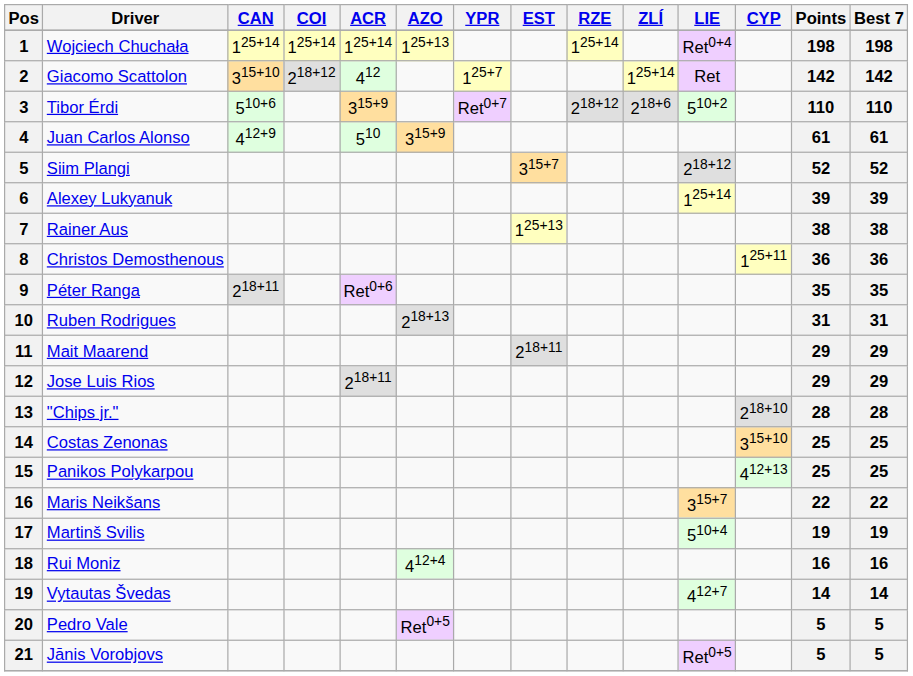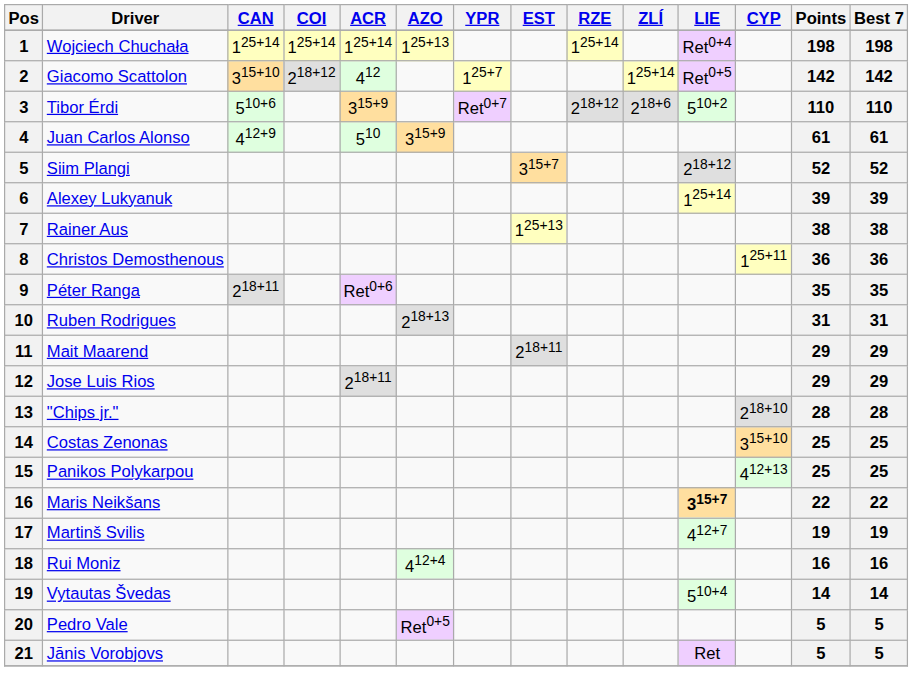(707, 76) Ret -> (707, 76) Ret0+5
(707, 503) normal -> (707, 503) bold
(707, 533) 510+4 -> (707, 533) 412+7
(707, 594) 412+7 -> (707, 594) 510+4
(707, 655) Ret0+5 -> (707, 653) Ret
